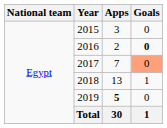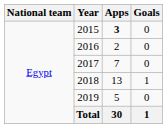(117, 30) normal -> (117, 30) bold
(147, 47) bold -> (147, 47) normal
(147, 64) lightsalmon background -> (147, 64) no background
(117, 98) bold -> (117, 98) normal
